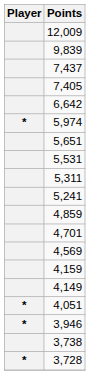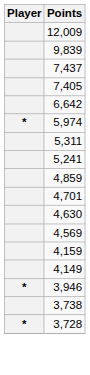- row: (68, 141)
- row: (68, 159)
+ row: (68, 214)
- row: (68, 305)
